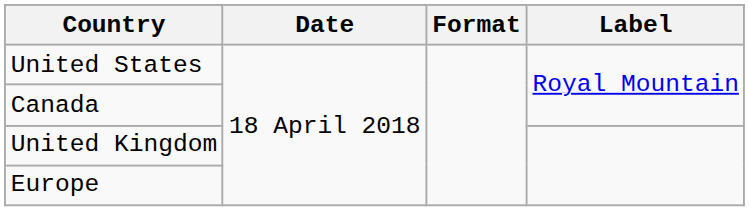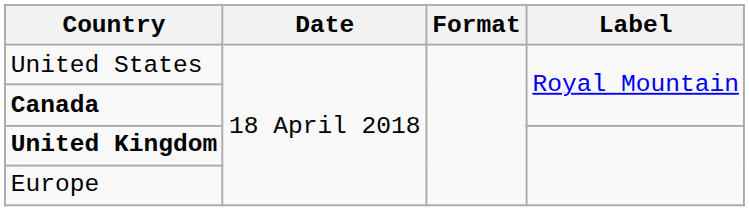(55, 105) normal -> (55, 105) bold
(114, 145) normal -> (114, 145) bold
